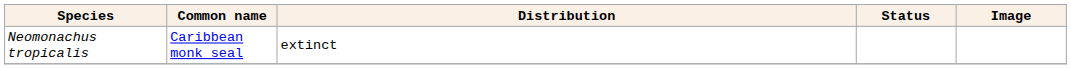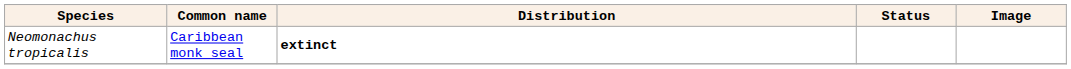(309, 45) normal -> (309, 45) bold
